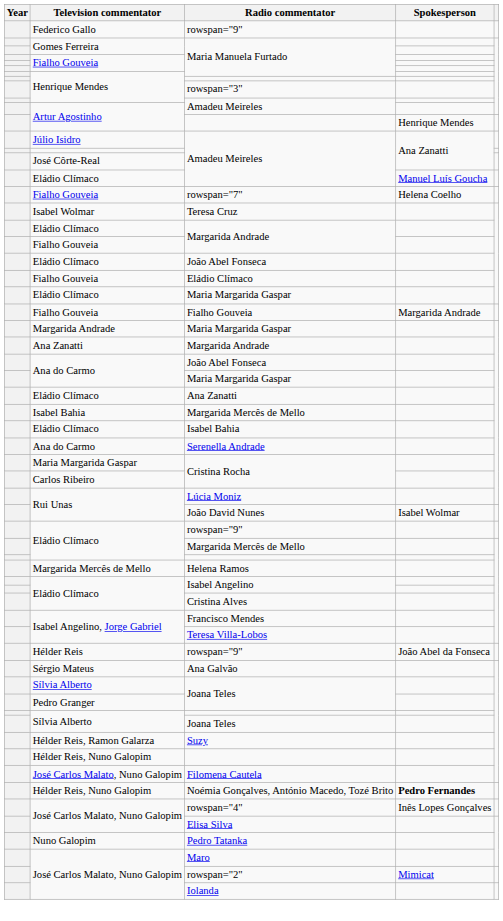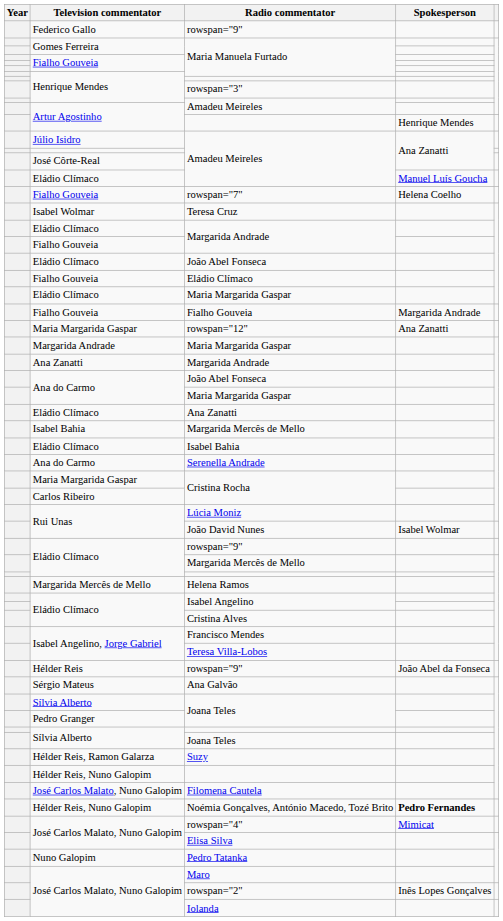+ row: (85, 328)
(445, 807) Inês Lopes Gonçalves -> (416, 824) Mimicat
(416, 874) Mimicat -> (445, 891) Inês Lopes Gonçalves
